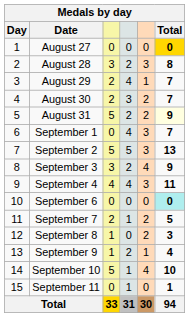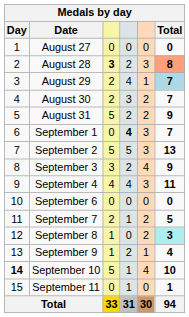(170, 47) gold background -> (170, 47) no background
(111, 64) normal -> (111, 64) bold
(170, 64) no background -> (170, 64) lightsalmon background
(170, 81) no background -> (170, 81) lightblue background
(170, 116) lightyellow background -> (170, 116) no background
(129, 133) normal -> (129, 133) bold
(170, 202) paleturquoise background -> (170, 202) no background
(170, 236) no background -> (170, 236) paleturquoise background
(17, 270) normal -> (17, 270) bold
